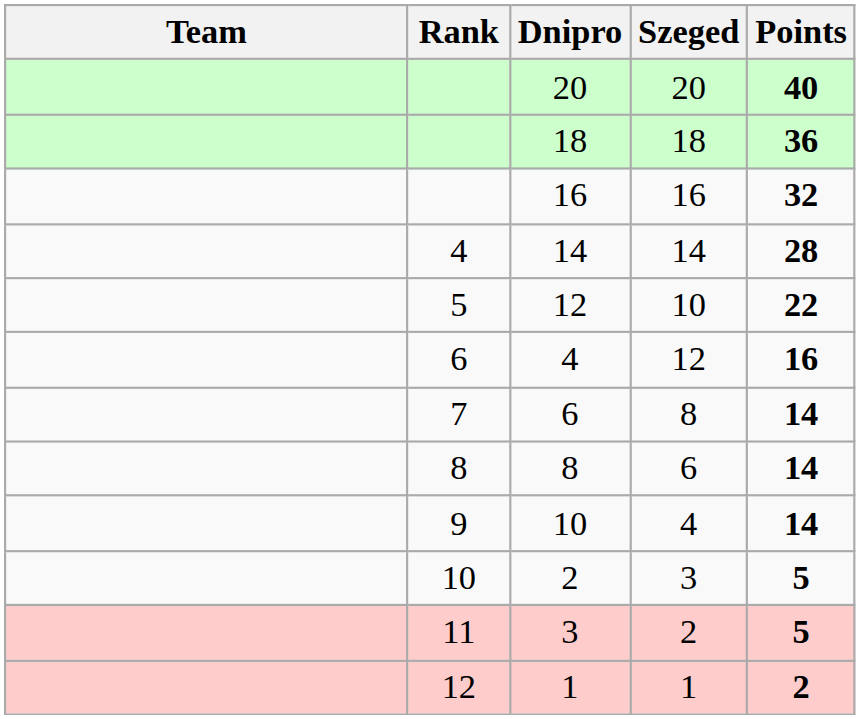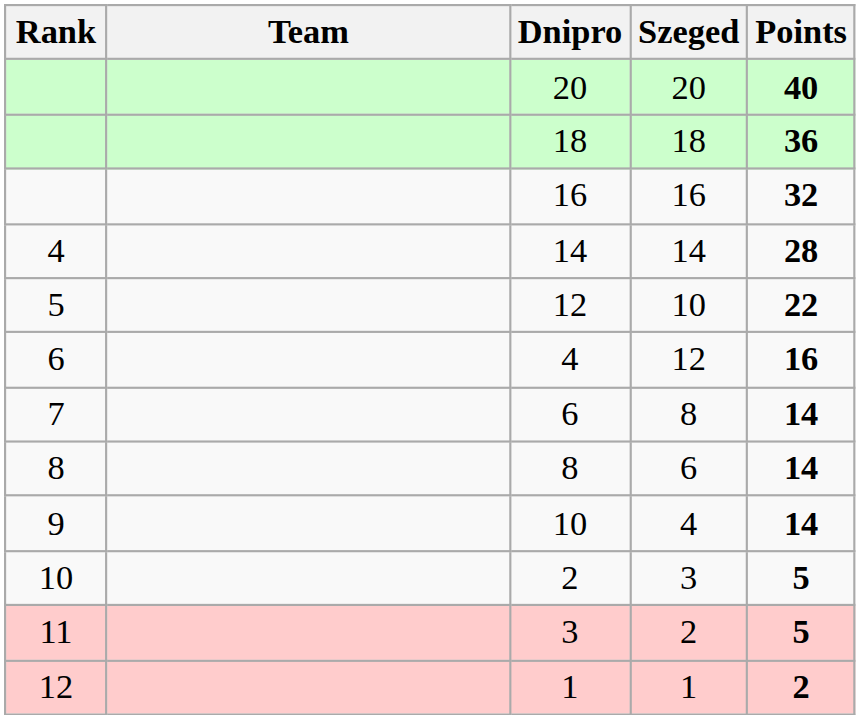columns swapped: (459, 31) <-> (206, 31)
